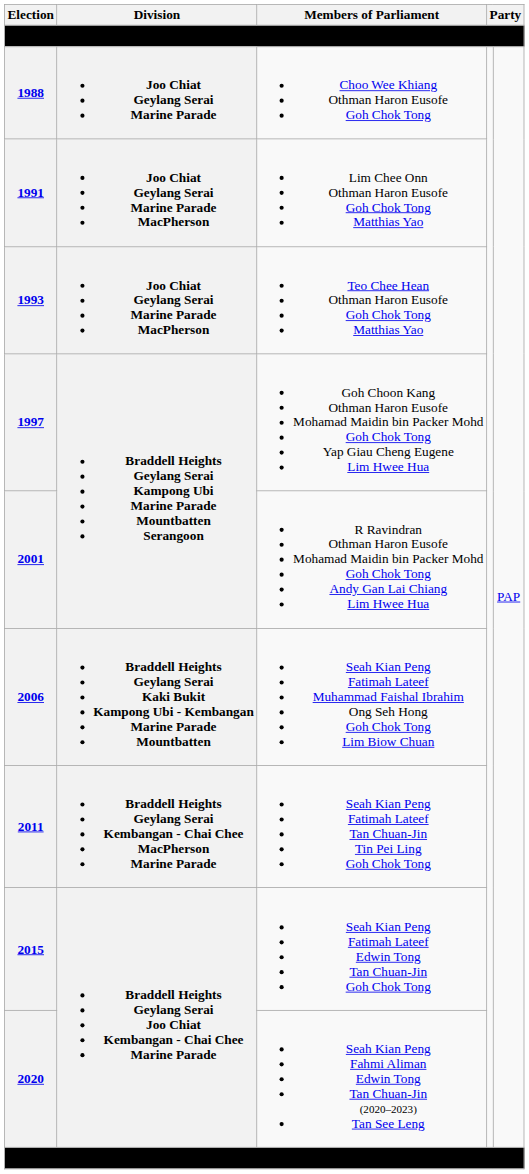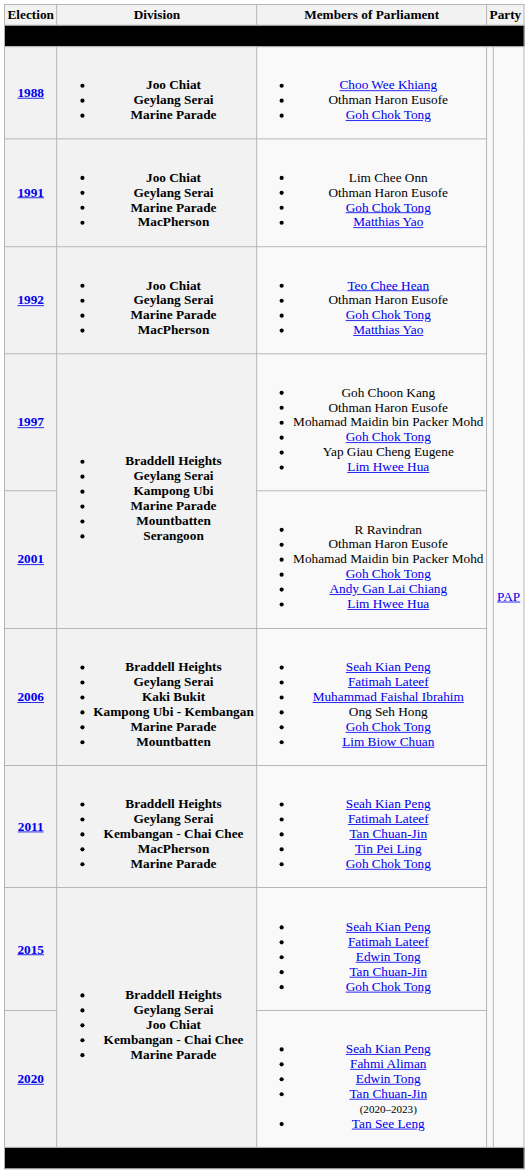(31, 300) 1993 -> (31, 300) 1992
